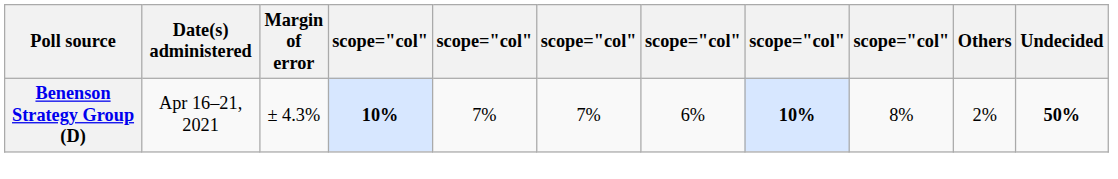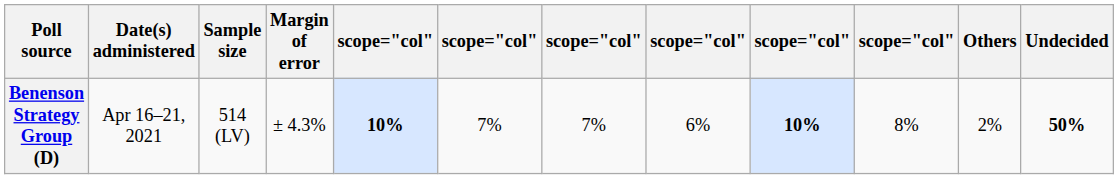+ column: (232, 41)
